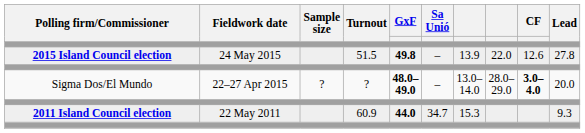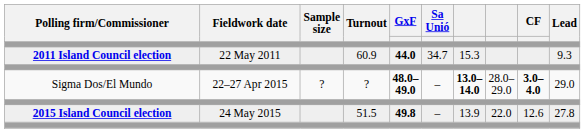rows swapped: (102, 56) <-> (102, 114)
(469, 85) normal -> (469, 85) bold
(565, 85) 20.0 -> (565, 85) 29.0
